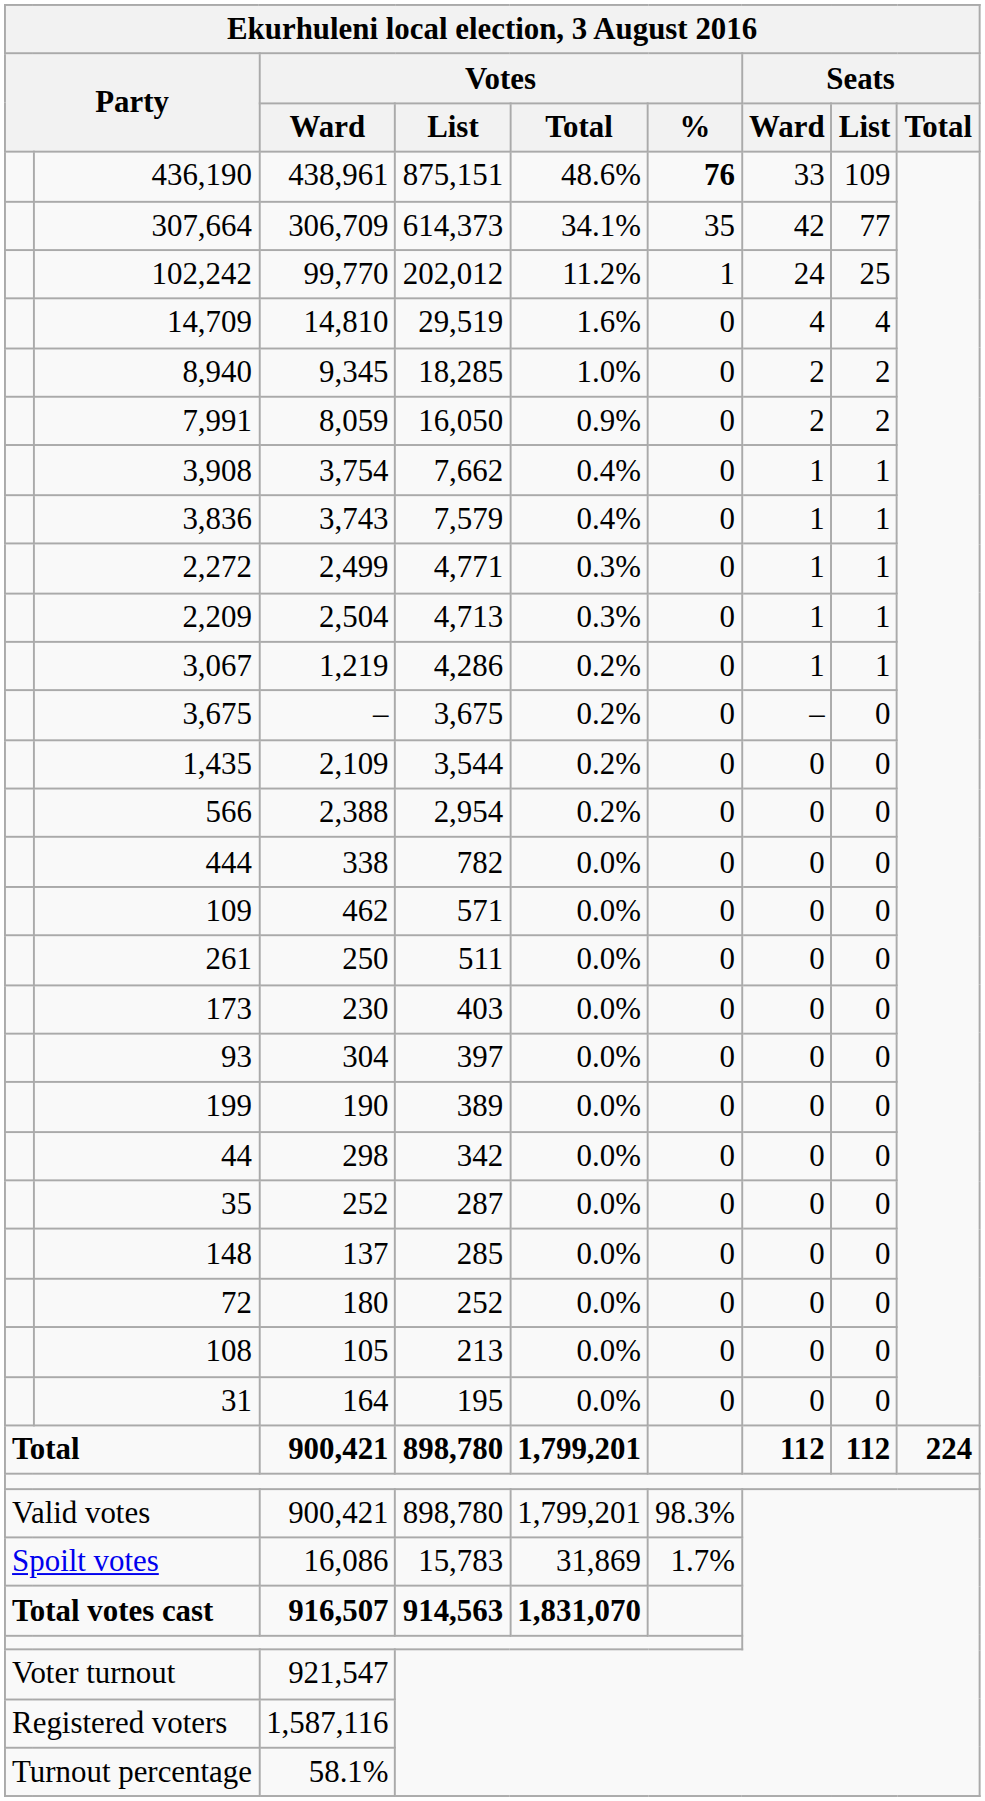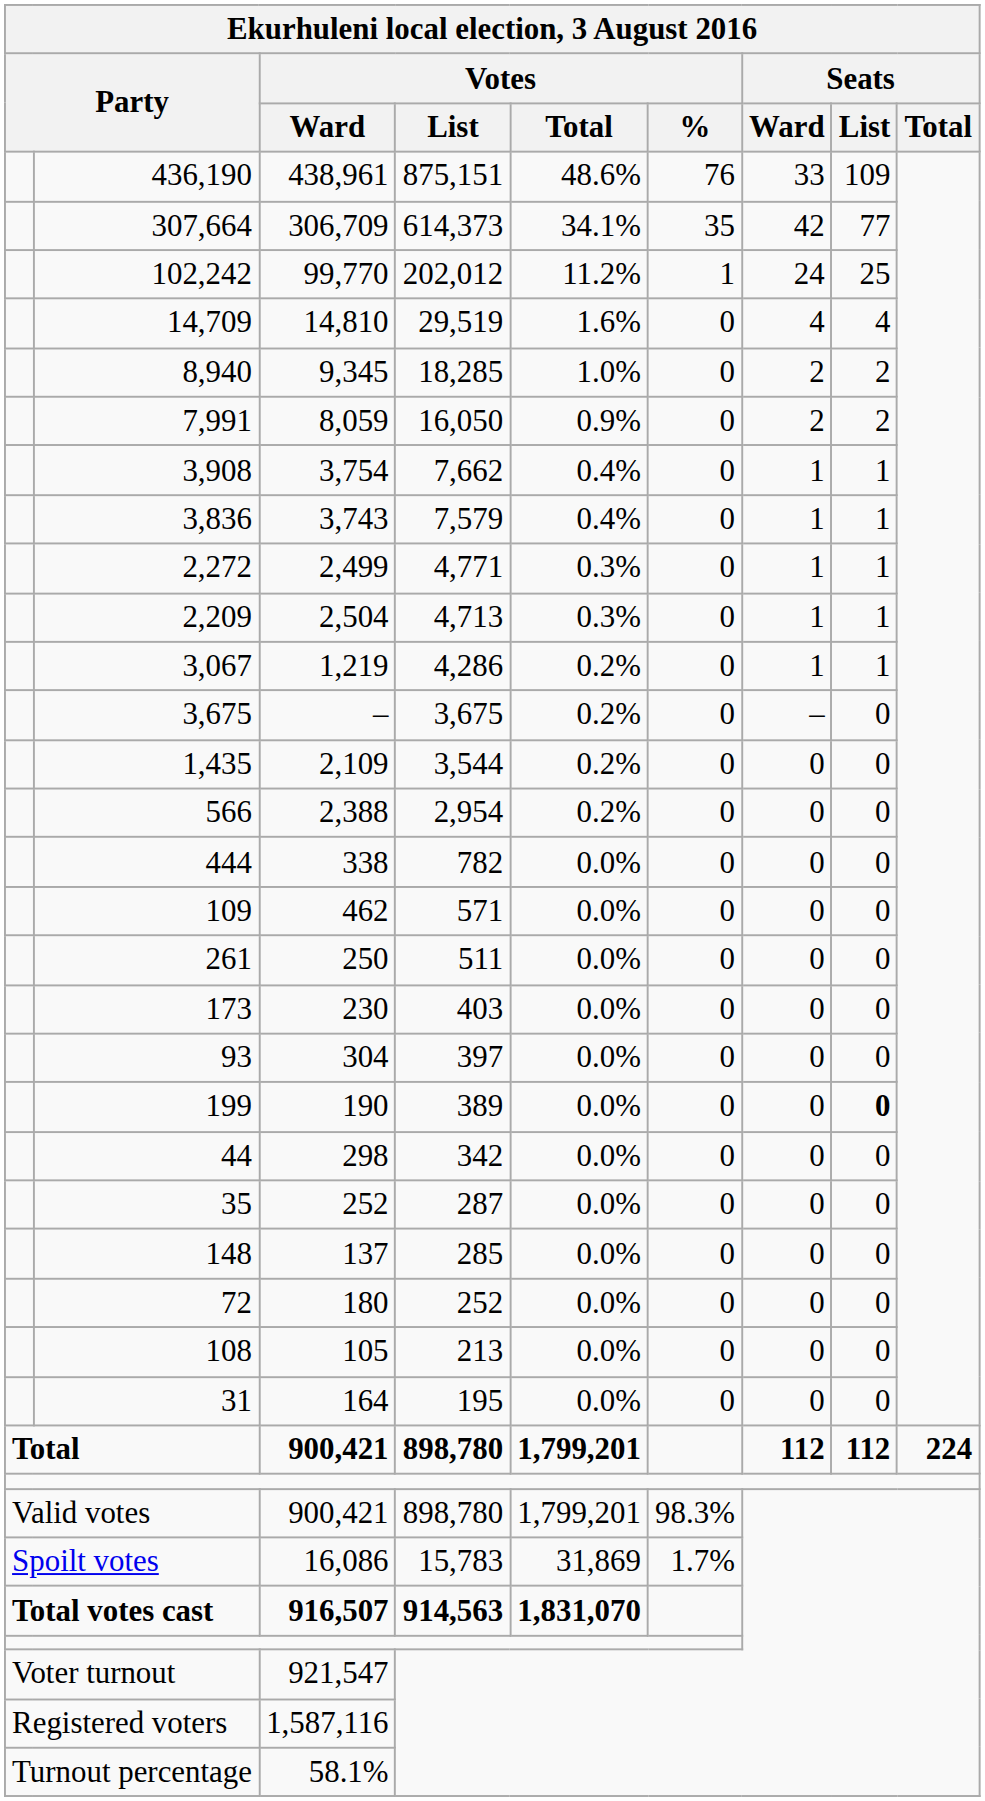(719, 175) bold -> (719, 175) normal
(883, 1106) normal -> (883, 1106) bold
